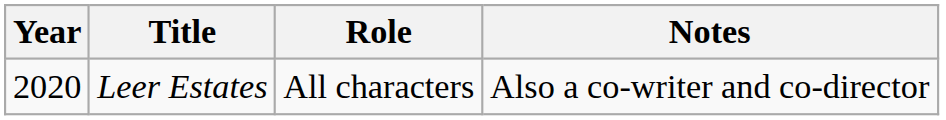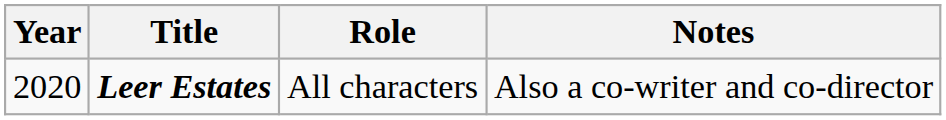(182, 85) normal -> (184, 85) bold
